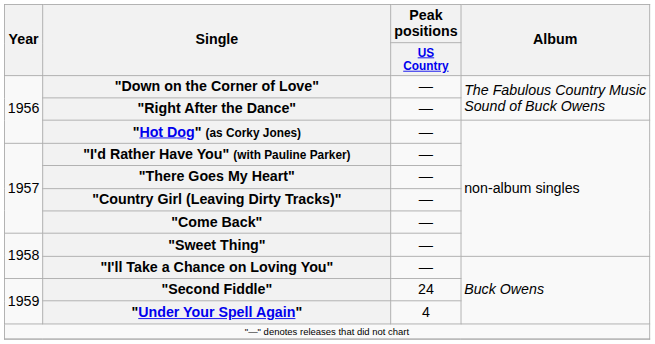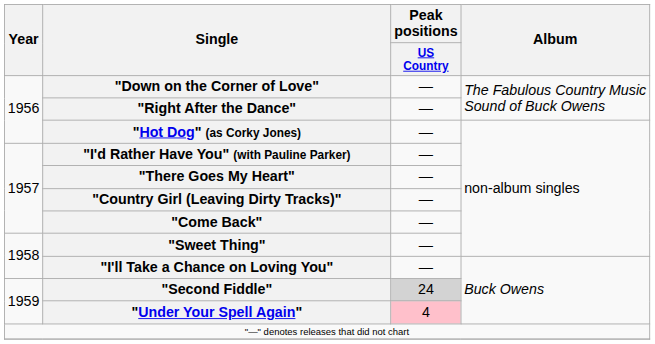(426, 289) no background -> (426, 289) lightgrey background
(426, 312) no background -> (426, 312) pink background
